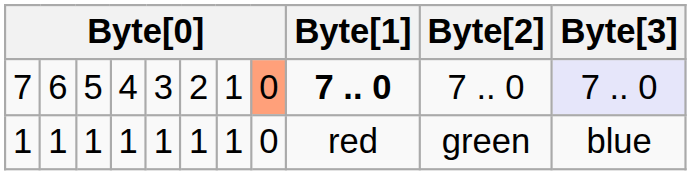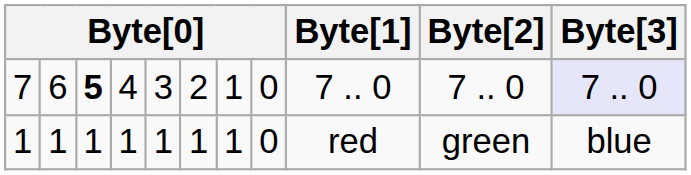(93, 86) normal -> (93, 86) bold
(269, 86) lightsalmon background -> (269, 86) no background
(353, 86) bold -> (353, 86) normal
